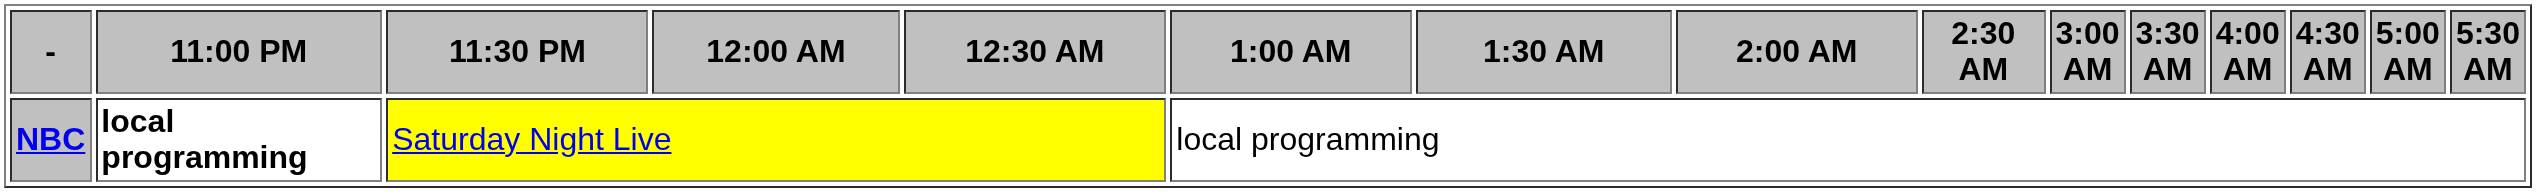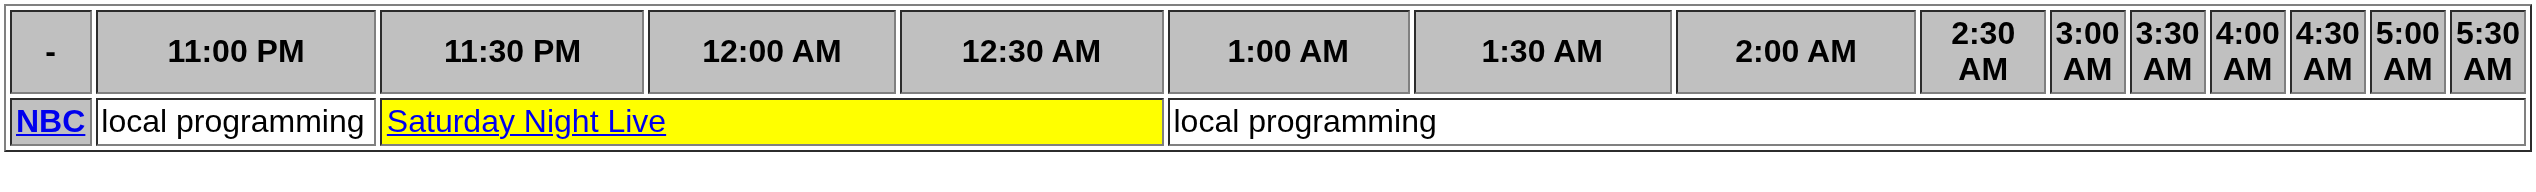(204, 139) bold -> (233, 121) normal
